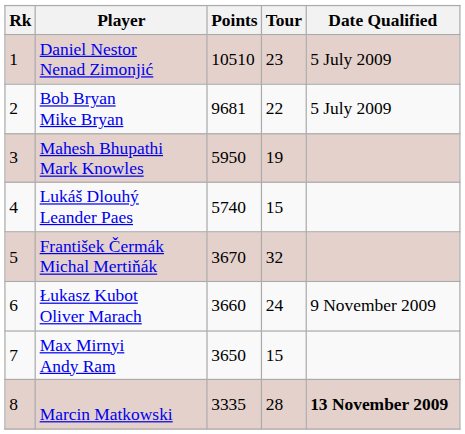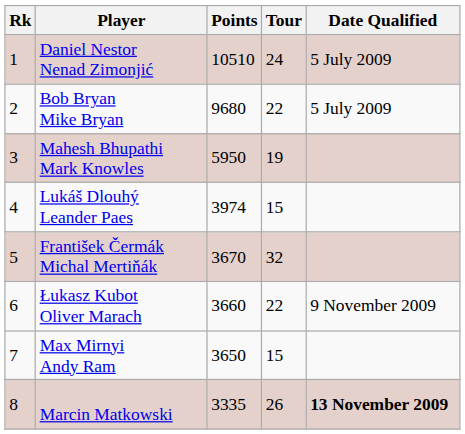(275, 59) 23 -> (275, 59) 24
(229, 108) 9681 -> (229, 108) 9680
(229, 207) 5740 -> (229, 207) 3974
(275, 305) 24 -> (275, 305) 22
(275, 404) 28 -> (275, 404) 26
